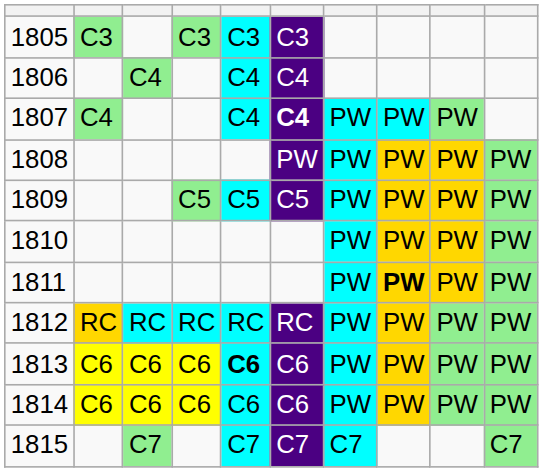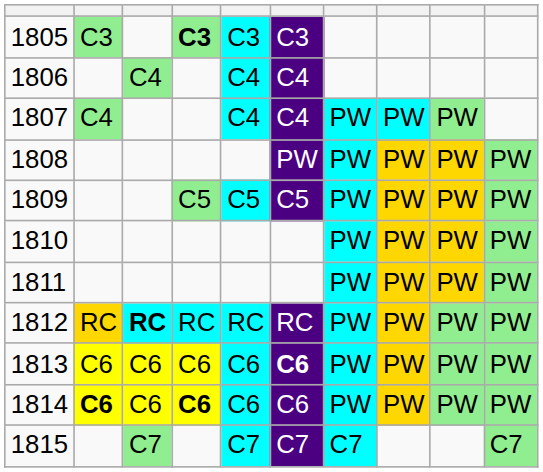(195, 36) normal -> (195, 36) bold
(293, 118) bold -> (293, 118) normal
(404, 281) bold -> (404, 281) normal
(148, 322) normal -> (148, 322) bold
(244, 363) bold -> (244, 363) normal
(293, 363) normal -> (293, 363) bold
(96, 404) normal -> (96, 404) bold
(195, 404) normal -> (195, 404) bold
